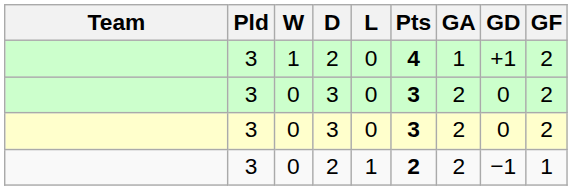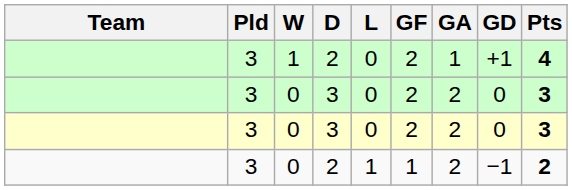columns swapped: (547, 22) <-> (414, 22)
